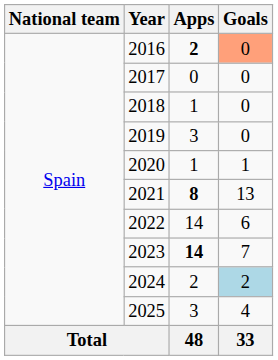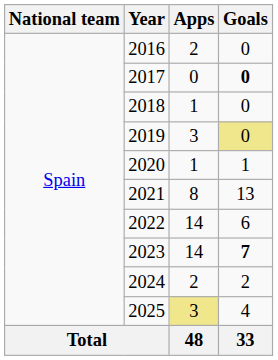(194, 48) bold -> (194, 48) normal
(245, 48) lightsalmon background -> (245, 48) no background
(245, 77) normal -> (245, 77) bold
(245, 135) no background -> (245, 135) khaki background
(194, 194) bold -> (194, 194) normal
(194, 252) bold -> (194, 252) normal
(245, 252) normal -> (245, 252) bold
(245, 281) lightblue background -> (245, 281) no background
(194, 310) no background -> (194, 310) khaki background
